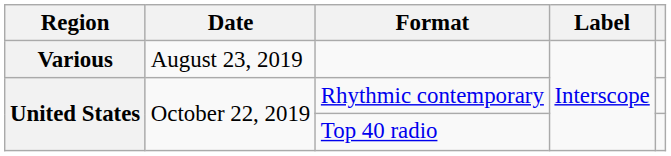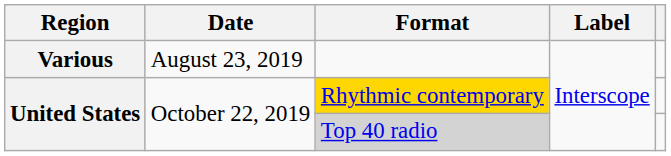(432, 95) no background -> (432, 95) gold background
(379, 131) no background -> (379, 131) lightgrey background
